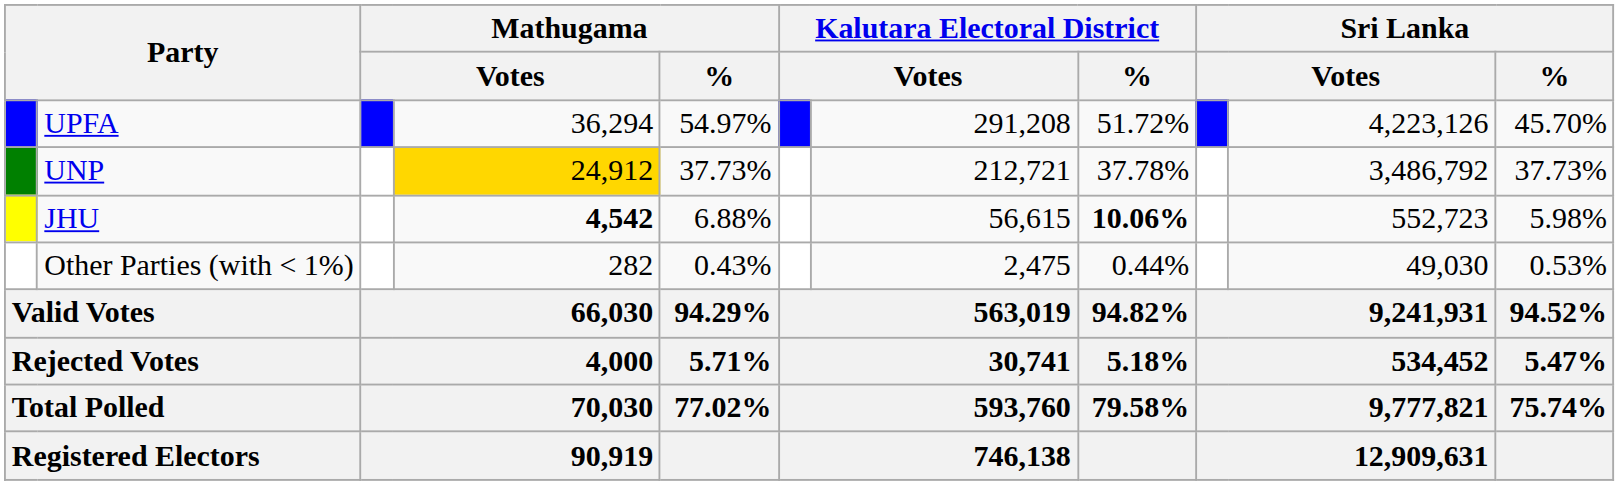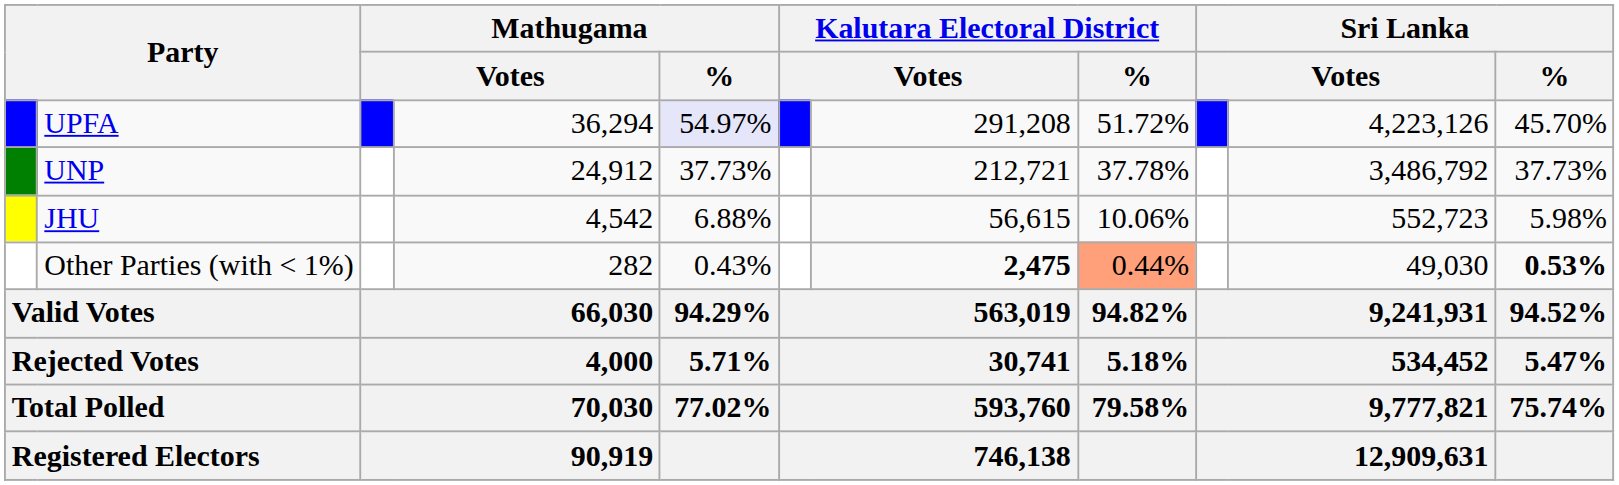(725, 123) no background -> (725, 123) lavender background
(612, 170) gold background -> (612, 170) no background
(619, 218) bold -> (619, 218) normal
(1140, 218) bold -> (1143, 218) normal
(1037, 265) normal -> (1037, 265) bold
(1150, 265) no background -> (1150, 265) lightsalmon background
(1568, 265) normal -> (1566, 265) bold
